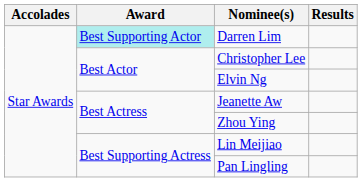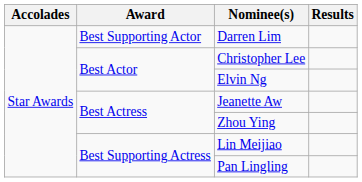(140, 36) paleturquoise background -> (140, 36) no background
